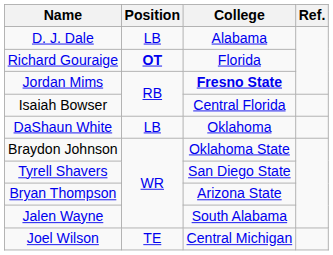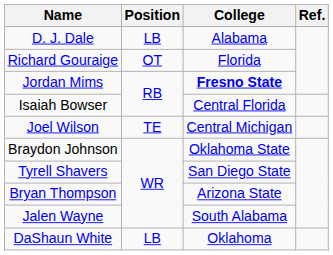(152, 60) bold -> (152, 60) normal
rows swapped: (63, 238) <-> (63, 127)
